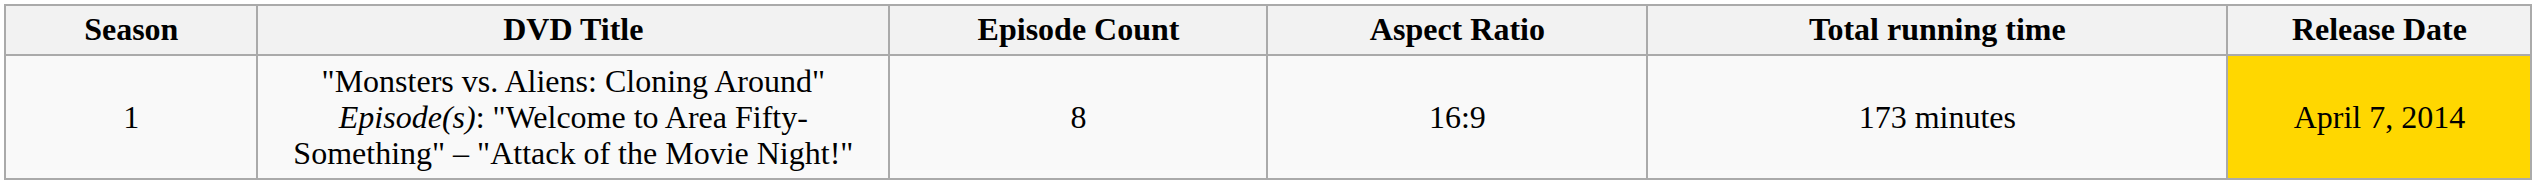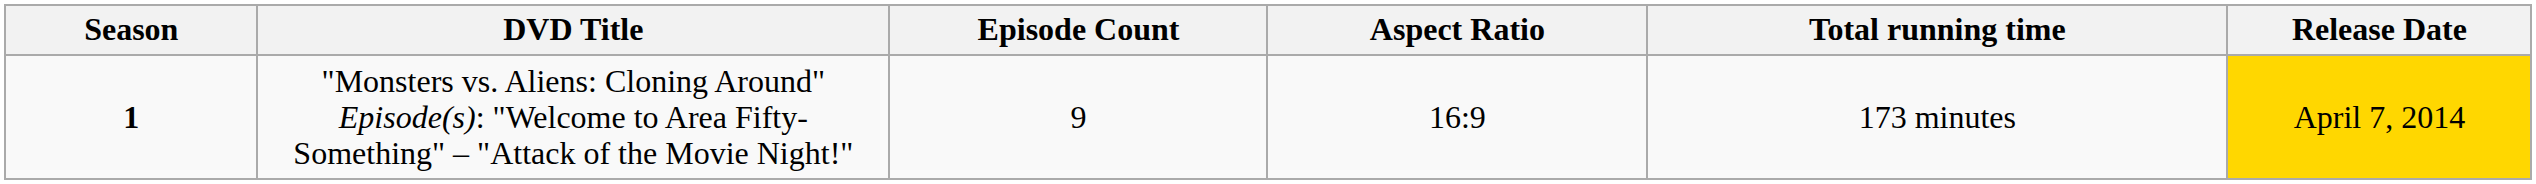(131, 116) normal -> (131, 116) bold
(1079, 116) 8 -> (1079, 116) 9
